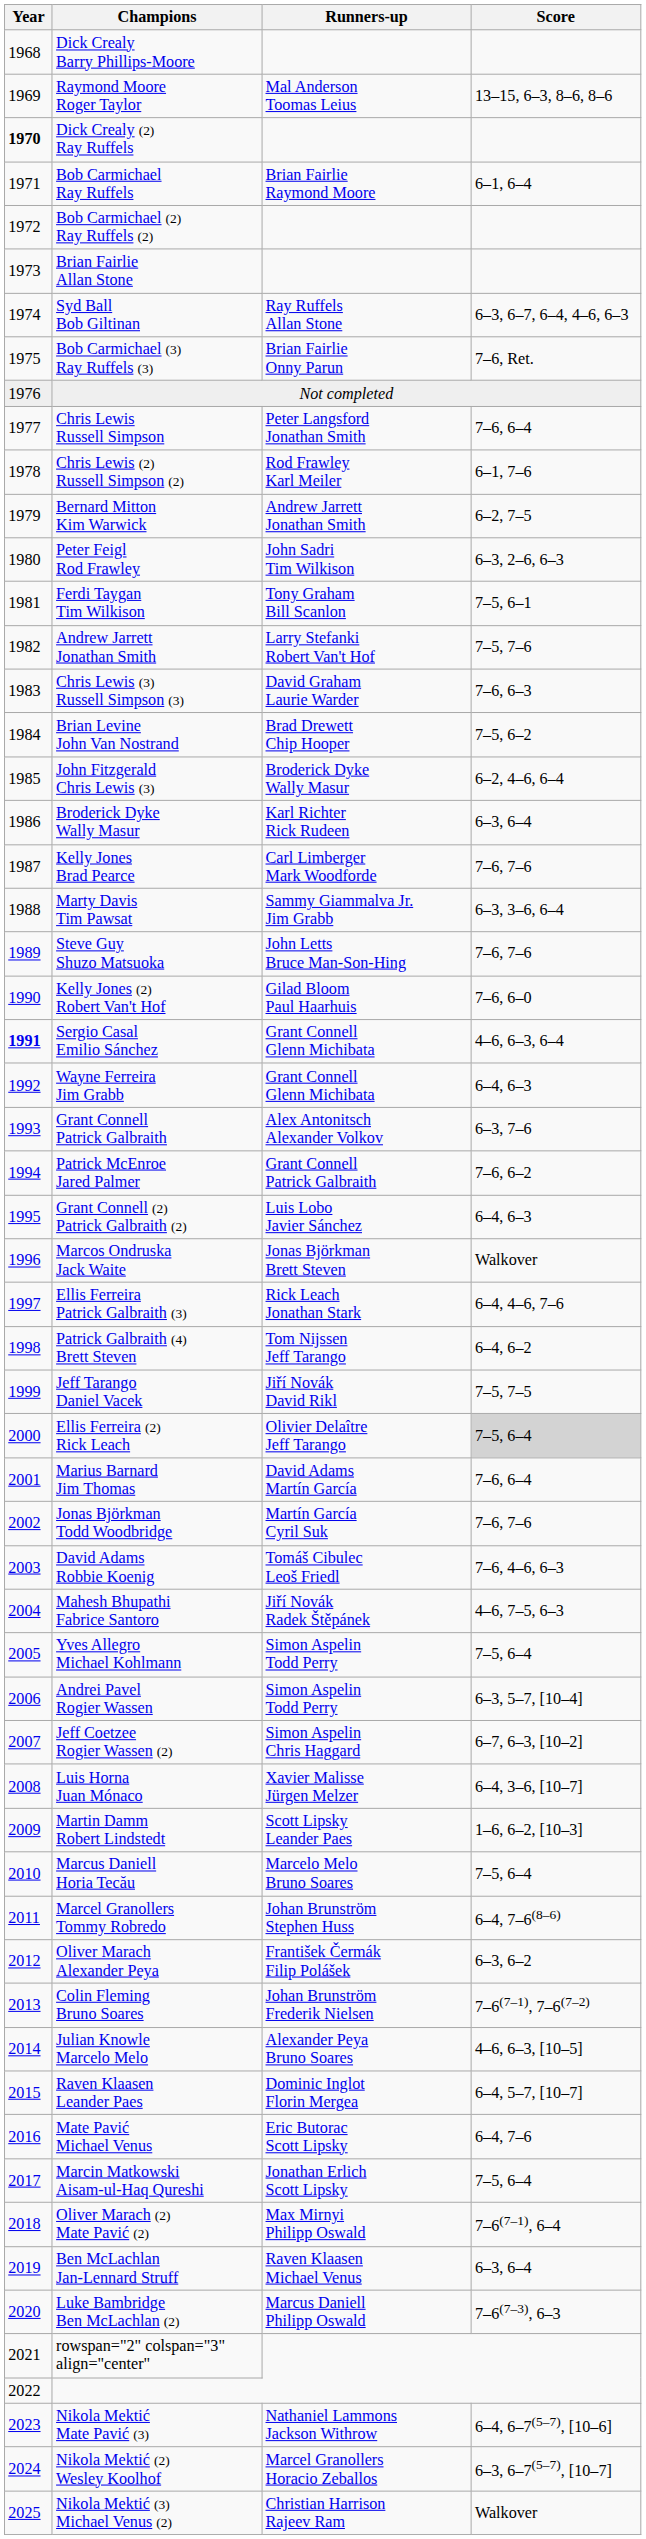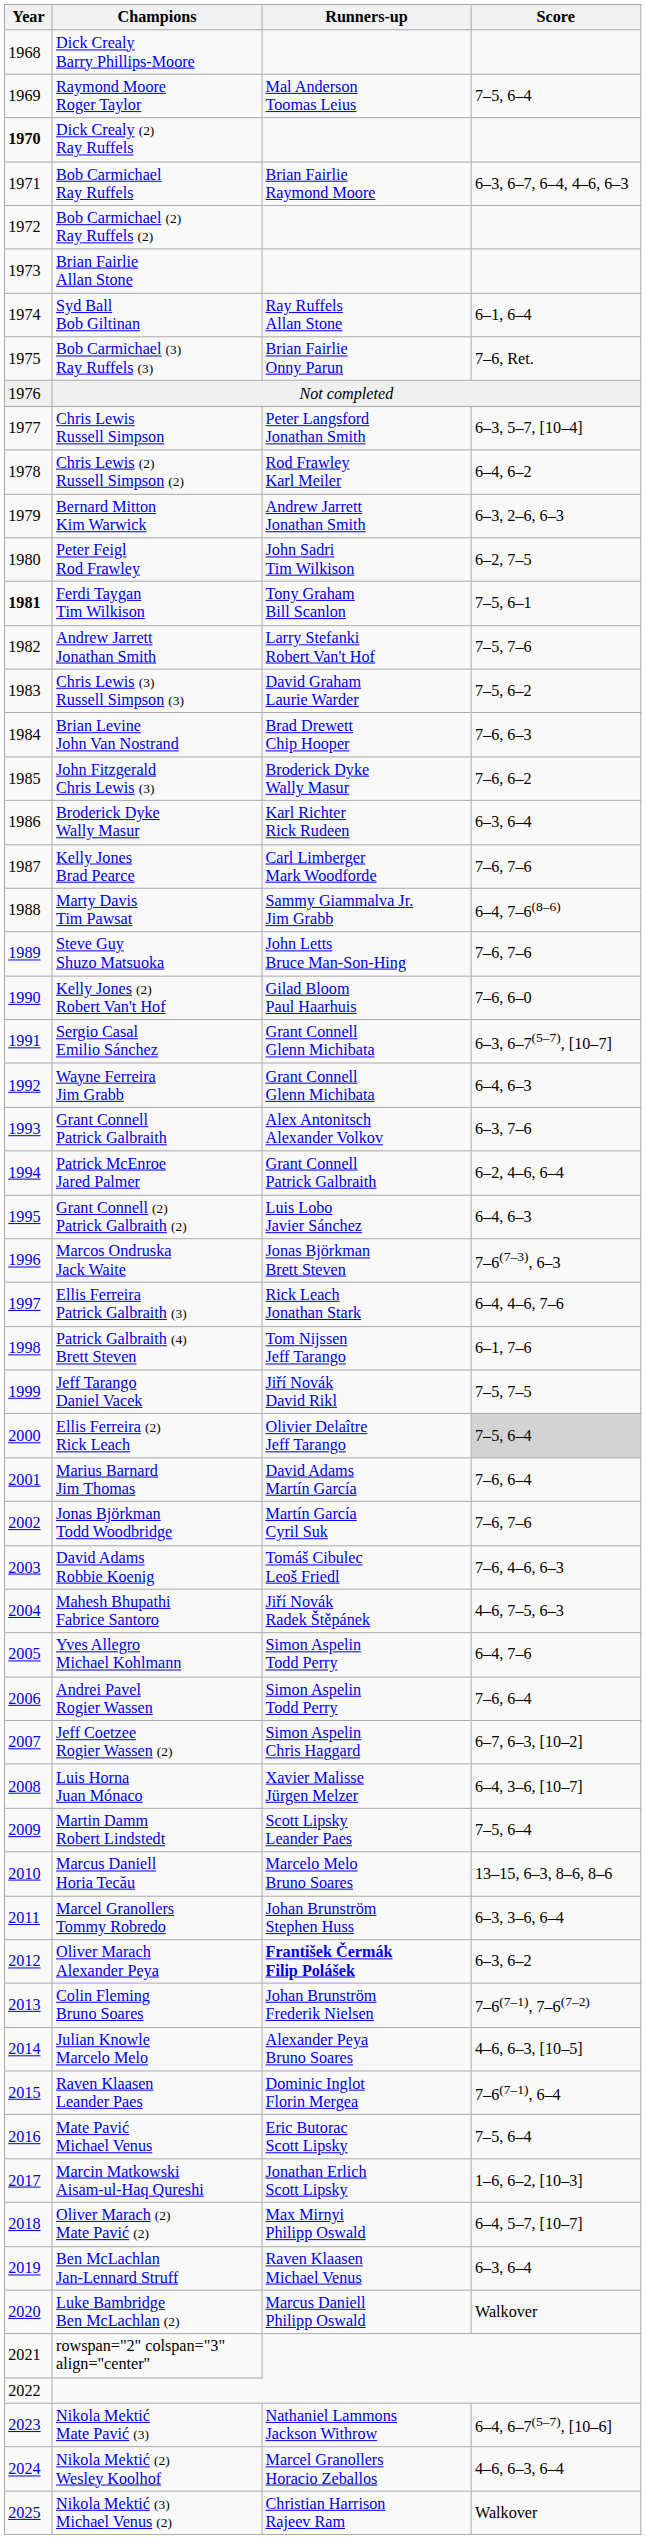(544, 95) 13–15, 6–3, 8–6, 8–6 -> (503, 95) 7–5, 6–4
(503, 183) 6–1, 6–4 -> (552, 183) 6–3, 6–7, 6–4, 4–6, 6–3
(552, 314) 6–3, 6–7, 6–4, 4–6, 6–3 -> (503, 314) 6–1, 6–4
(503, 428) 7–6, 6–4 -> (529, 428) 6–3, 5–7, [10–4]
(503, 471) 6–1, 7–6 -> (503, 471) 6–4, 6–2
(503, 515) 6–2, 7–5 -> (519, 515) 6–3, 2–6, 6–3
(519, 559) 6–3, 2–6, 6–3 -> (503, 559) 6–2, 7–5
(24, 603) normal -> (24, 603) bold
(503, 690) 7–6, 6–3 -> (503, 690) 7–5, 6–2
(503, 734) 7–5, 6–2 -> (503, 734) 7–6, 6–3
(519, 778) 6–2, 4–6, 6–4 -> (503, 778) 7–6, 6–2
(519, 910) 6–3, 3–6, 6–4 -> (518, 910) 6–4, 7–6(8–6)
(24, 1041) bold -> (24, 1041) normal
(519, 1041) 4–6, 6–3, 6–4 -> (543, 1041) 6–3, 6–7(5–7), [10–7]
(503, 1172) 7–6, 6–2 -> (519, 1172) 6–2, 4–6, 6–4
(506, 1260) Walkover -> (518, 1260) 7–6(7–3), 6–3
(503, 1348) 6–4, 6–2 -> (503, 1348) 6–1, 7–6
(503, 1654) 7–5, 6–4 -> (503, 1654) 6–4, 7–6
(529, 1698) 6–3, 5–7, [10–4] -> (503, 1698) 7–6, 6–4
(529, 1830) 1–6, 6–2, [10–3] -> (503, 1830) 7–5, 6–4
(503, 1873) 7–5, 6–4 -> (544, 1873) 13–15, 6–3, 8–6, 8–6
(518, 1917) 6–4, 7–6(8–6) -> (519, 1917) 6–3, 3–6, 6–4
(323, 1961) normal -> (329, 1961) bold
(529, 2092) 6–4, 5–7, [10–7] -> (518, 2092) 7–6(7–1), 6–4
(503, 2136) 6–4, 7–6 -> (503, 2136) 7–5, 6–4
(503, 2180) 7–5, 6–4 -> (529, 2180) 1–6, 6–2, [10–3]
(518, 2224) 7–6(7–1), 6–4 -> (529, 2224) 6–4, 5–7, [10–7]
(518, 2311) 7–6(7–3), 6–3 -> (506, 2311) Walkover
(543, 2468) 6–3, 6–7(5–7), [10–7] -> (519, 2468) 4–6, 6–3, 6–4
